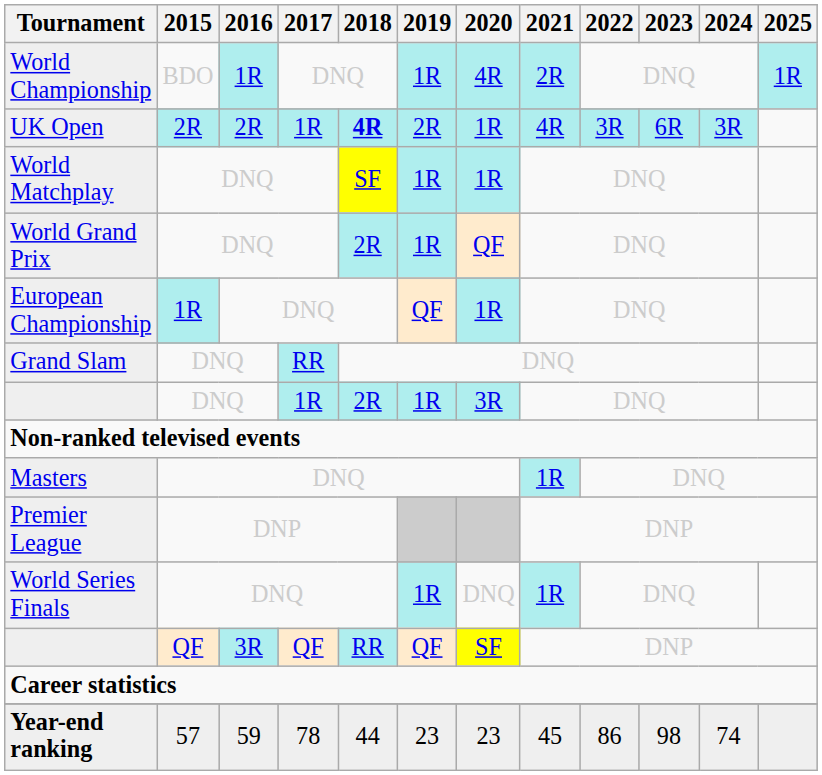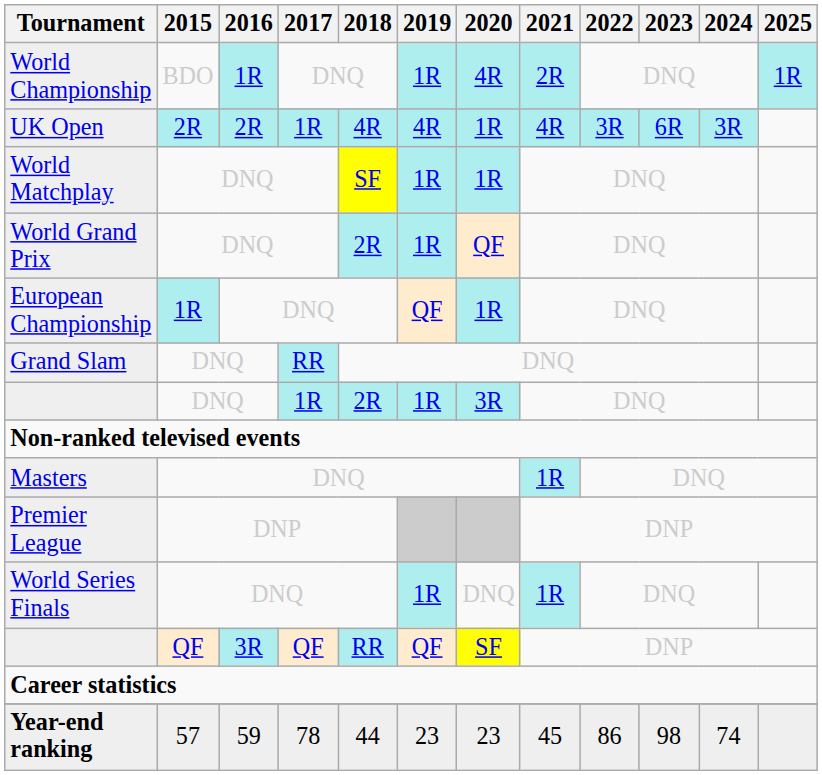(368, 127) bold -> (368, 127) normal
(427, 127) 2R -> (427, 127) 4R
